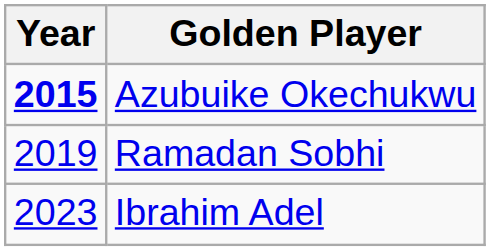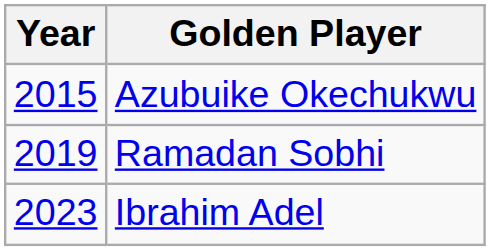(56, 93) bold -> (56, 93) normal
